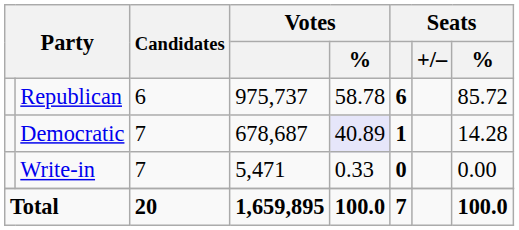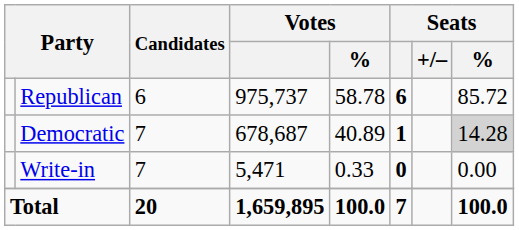(360, 133) lavender background -> (360, 133) no background
(483, 133) no background -> (483, 133) lightgrey background
